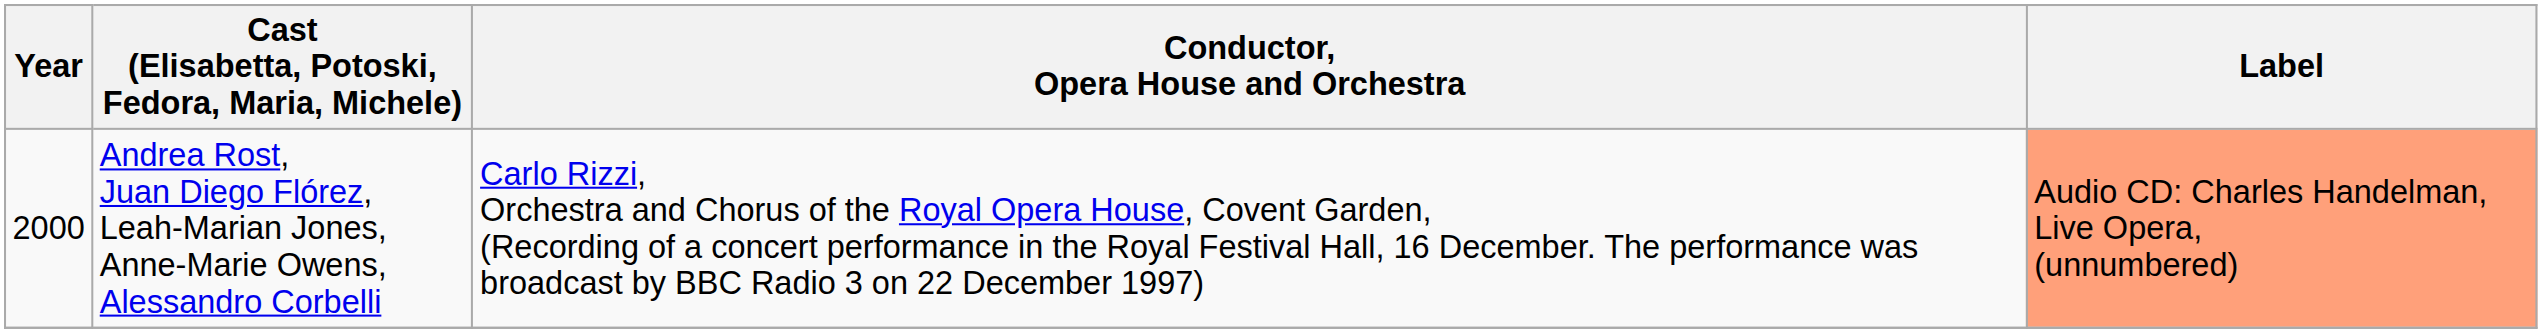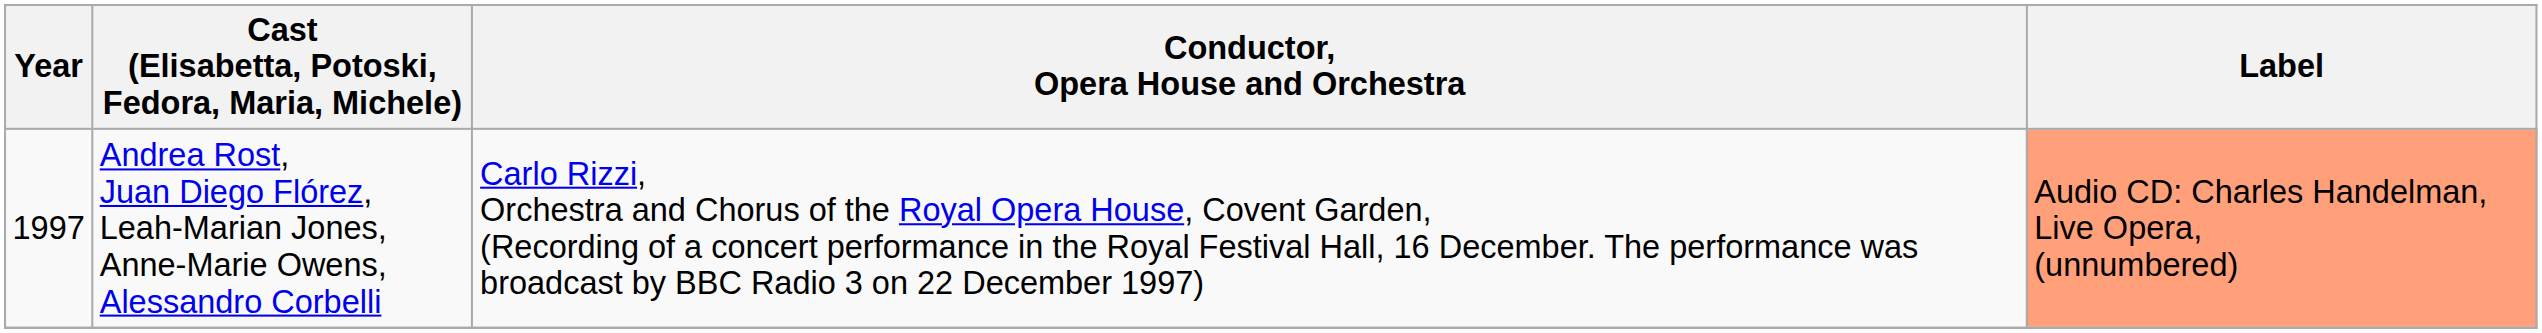(49, 227) 2000 -> (49, 227) 1997
